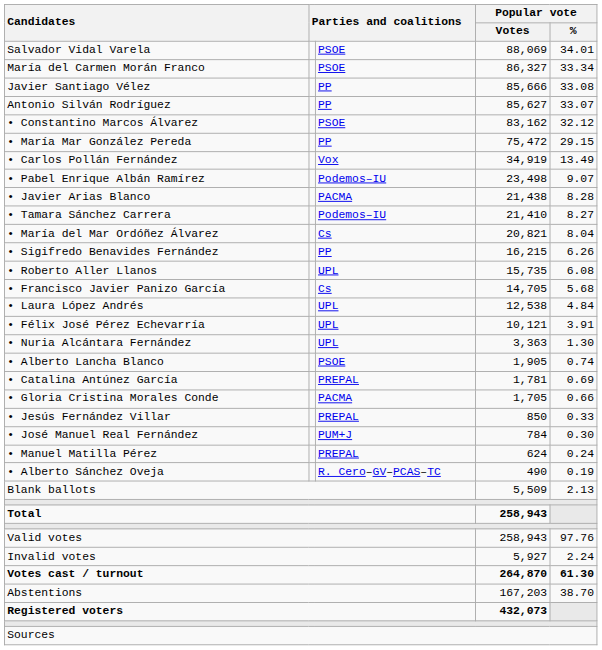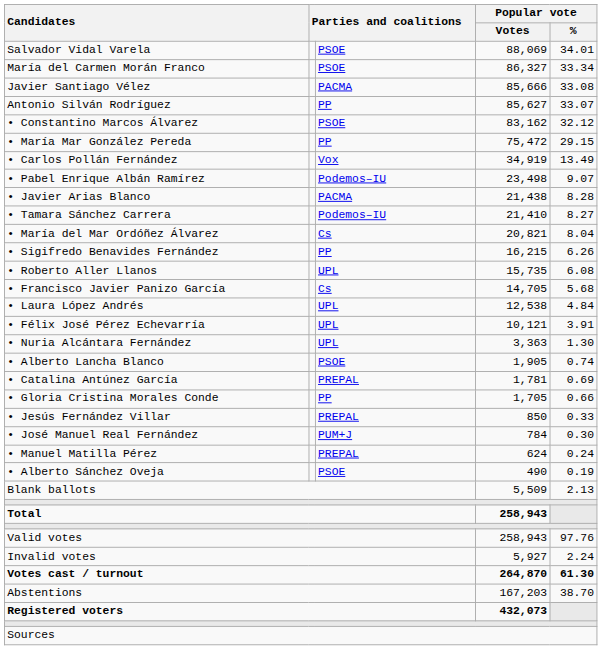(325, 87) PP -> (335, 87) PACMA
(335, 399) PACMA -> (325, 399) PP
(379, 473) R. Cero–GV–PCAS–TC -> (332, 473) PSOE
